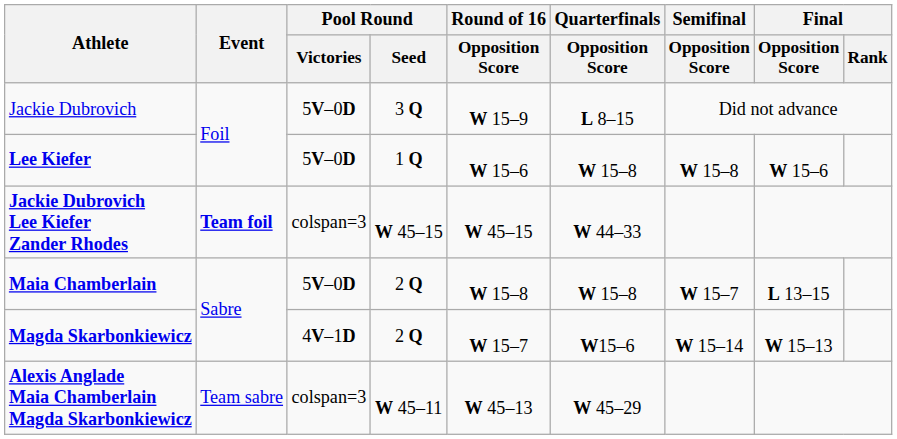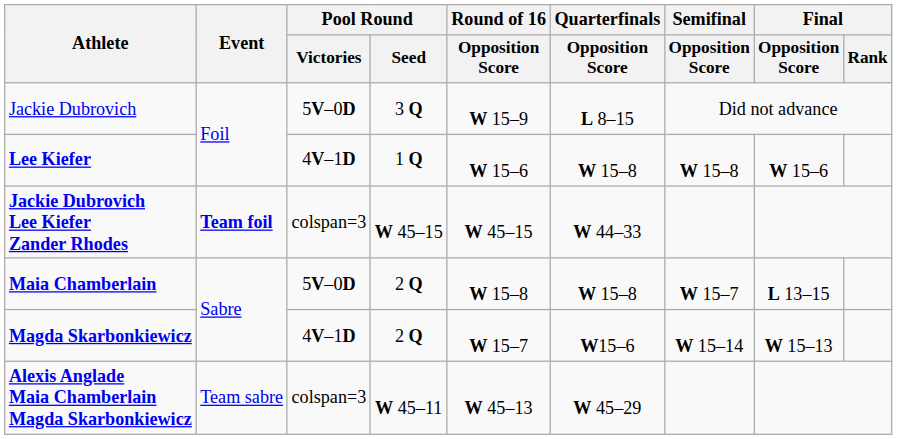(329, 160) 5V–0D -> (329, 160) 4V–1D
